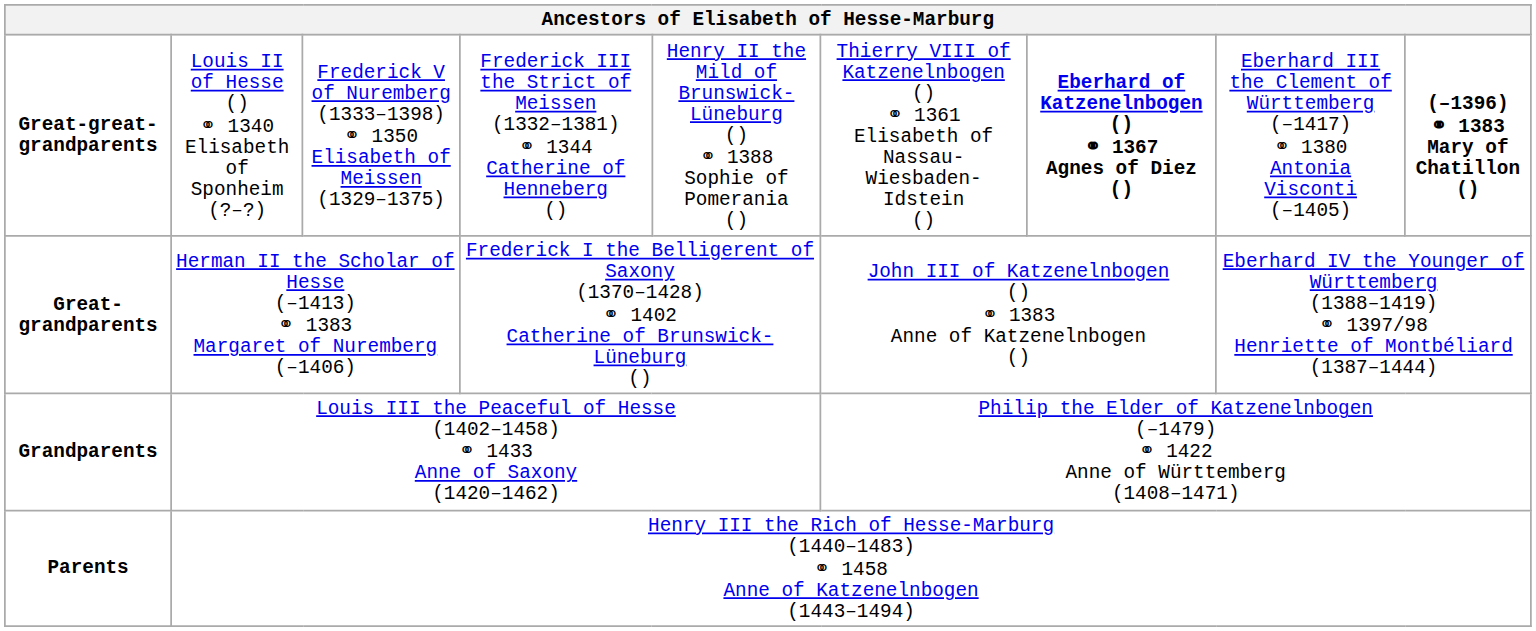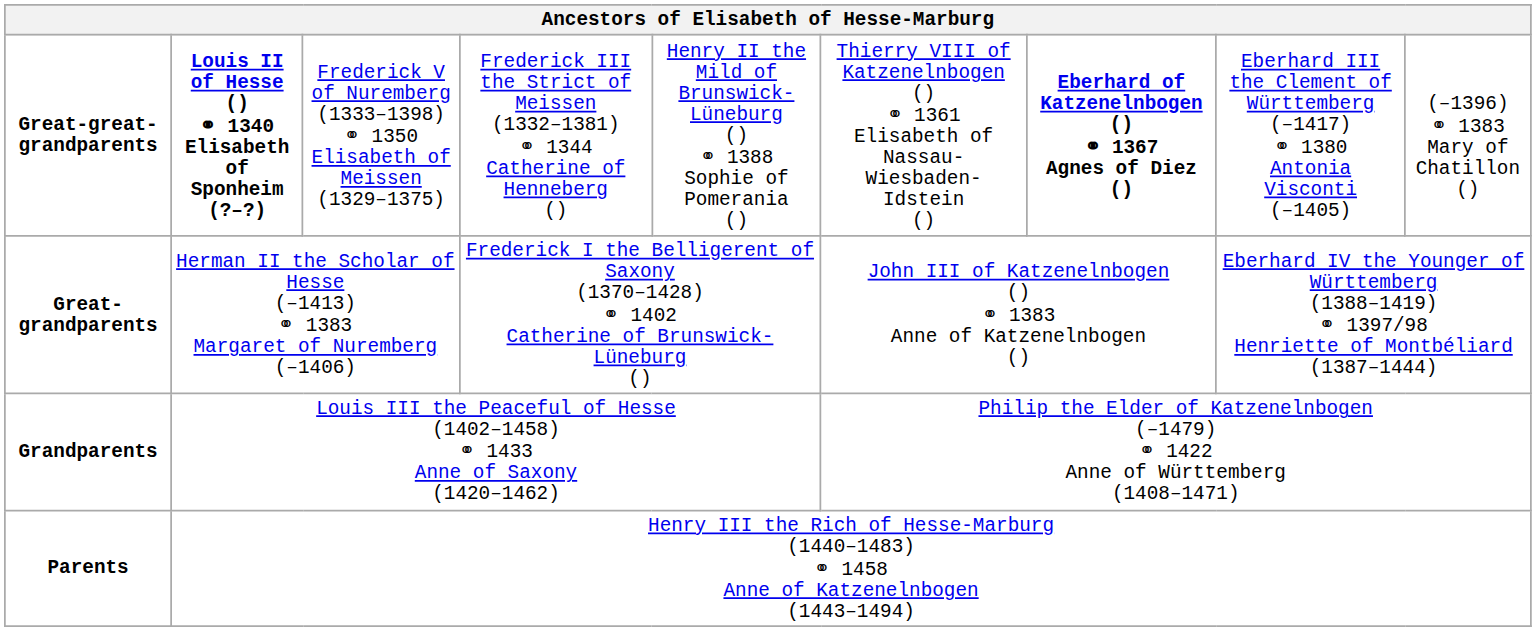(237, 135) normal -> (237, 135) bold
(1468, 146) bold -> (1468, 146) normal
